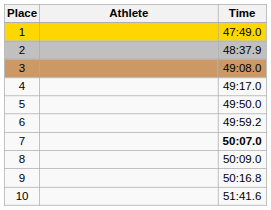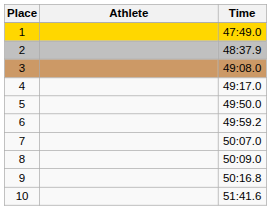(242, 141) bold -> (242, 141) normal
